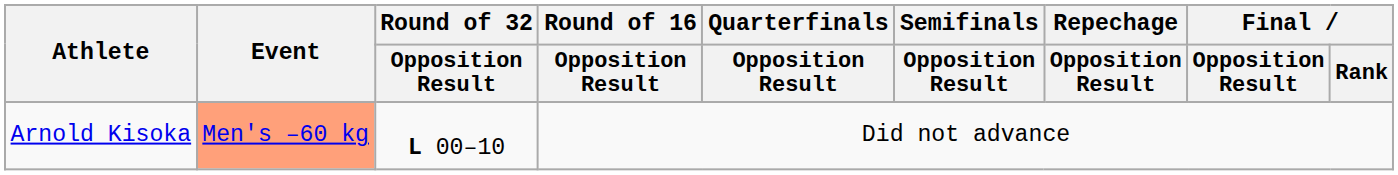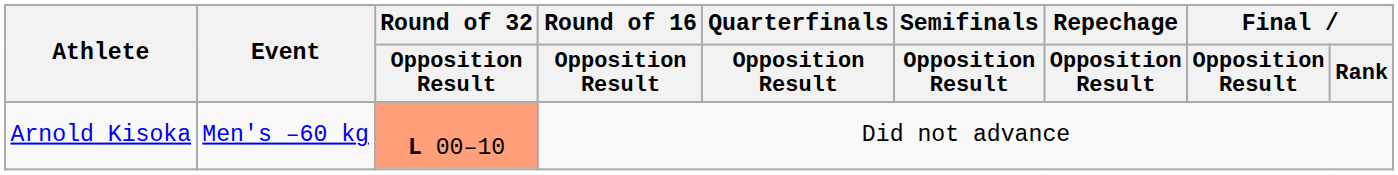(286, 135) lightsalmon background -> (286, 135) no background
(457, 149) no background -> (457, 149) lightsalmon background
